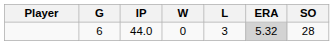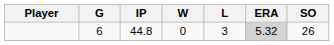(141, 31) 44.0 -> (141, 31) 44.8
(308, 31) 28 -> (308, 31) 26
